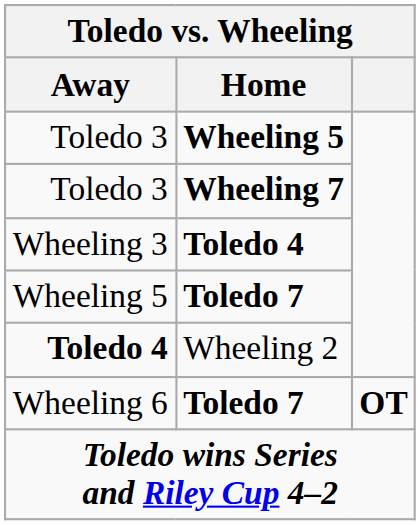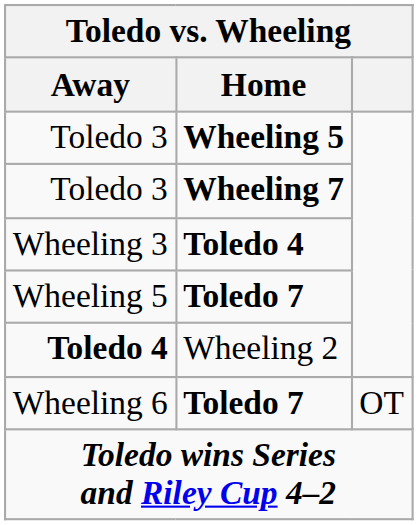(384, 402) bold -> (382, 402) normal
